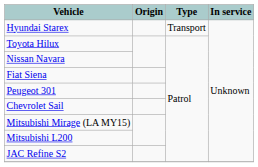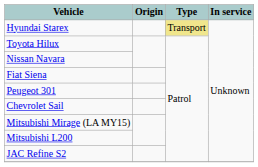(187, 28) no background -> (187, 28) khaki background
